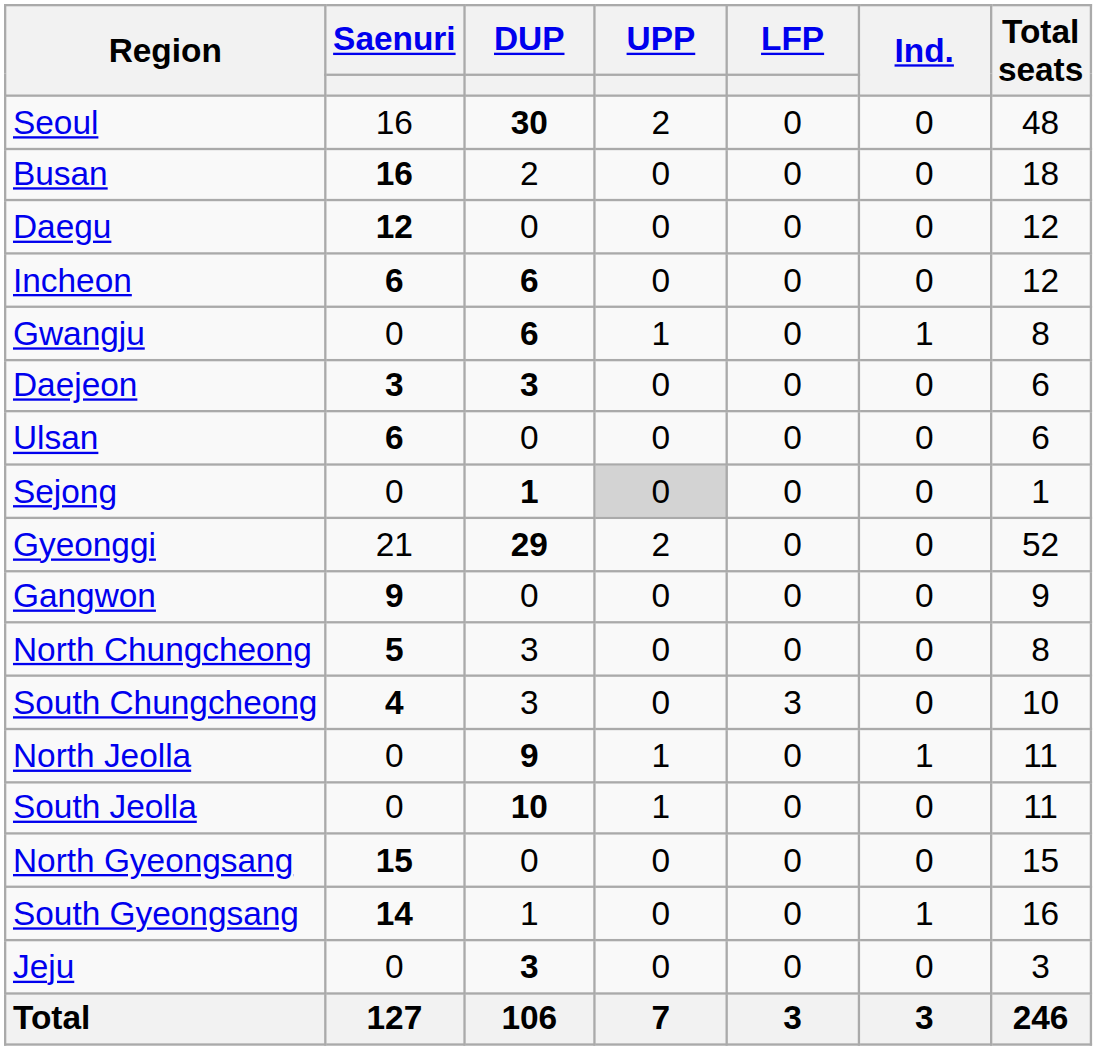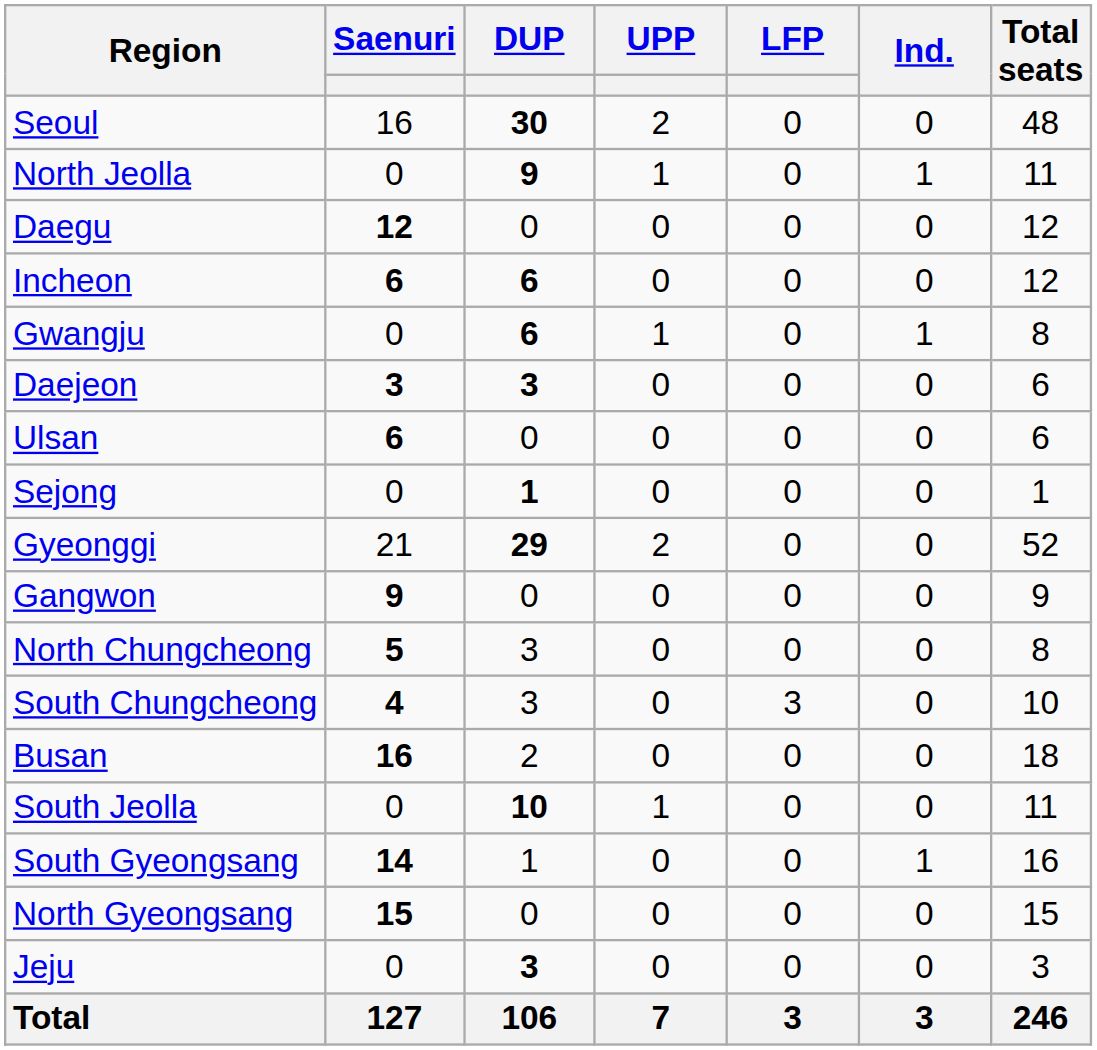rows swapped: (60, 175) <-> (102, 755)
(661, 491) lightgrey background -> (661, 491) no background
rows swapped: (153, 861) <-> (156, 914)
